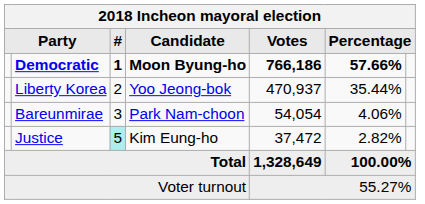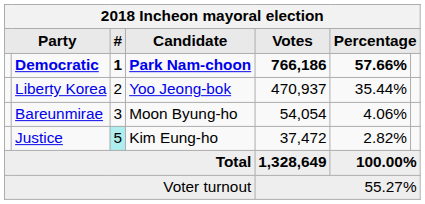(188, 65) Moon Byung-ho -> (190, 65) Park Nam-choon
(187, 114) Park Nam-choon -> (183, 114) Moon Byung-ho
